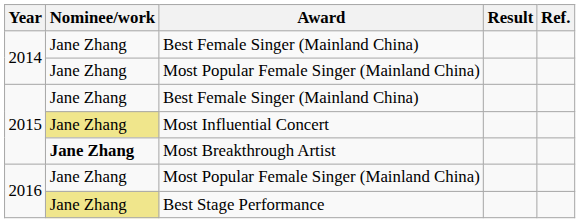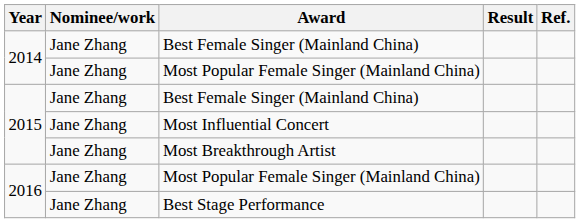(88, 124) khaki background -> (88, 124) no background
(92, 151) bold -> (88, 151) normal
(88, 204) khaki background -> (88, 204) no background
